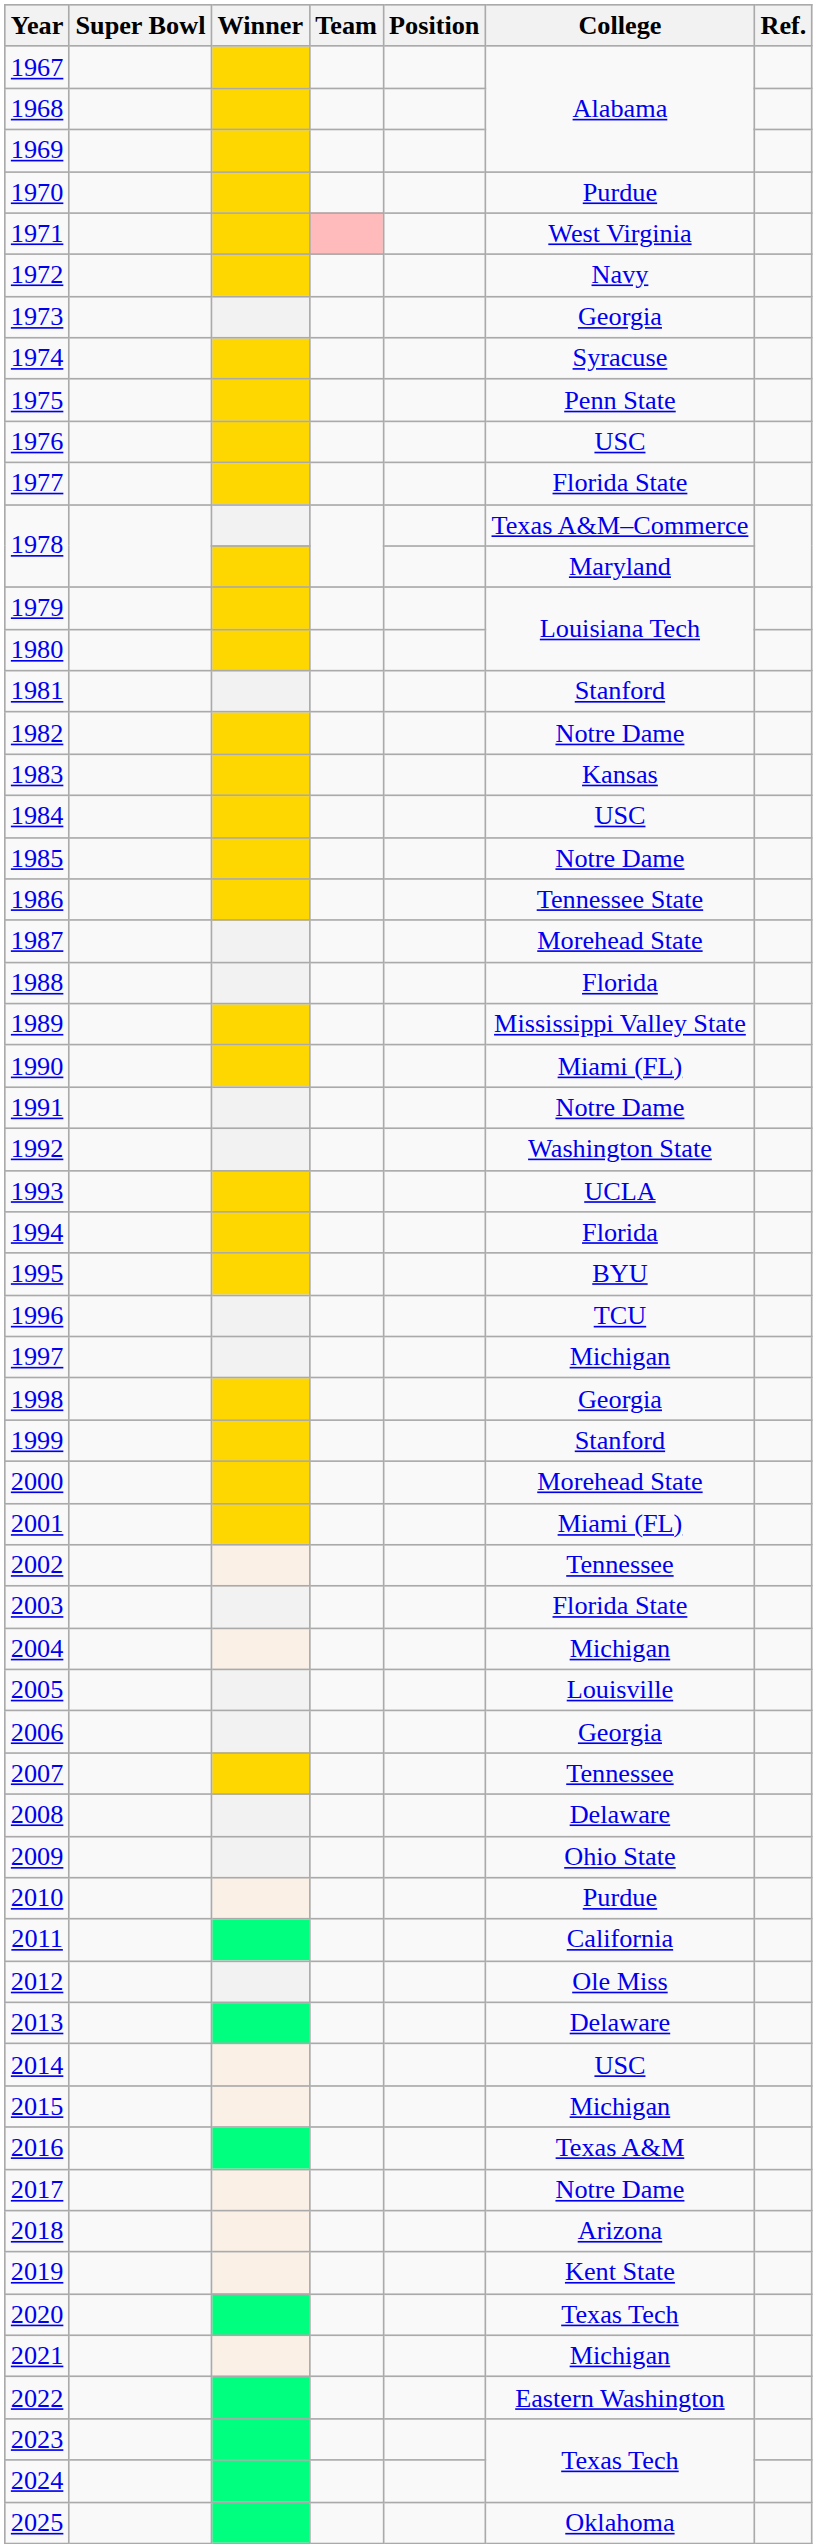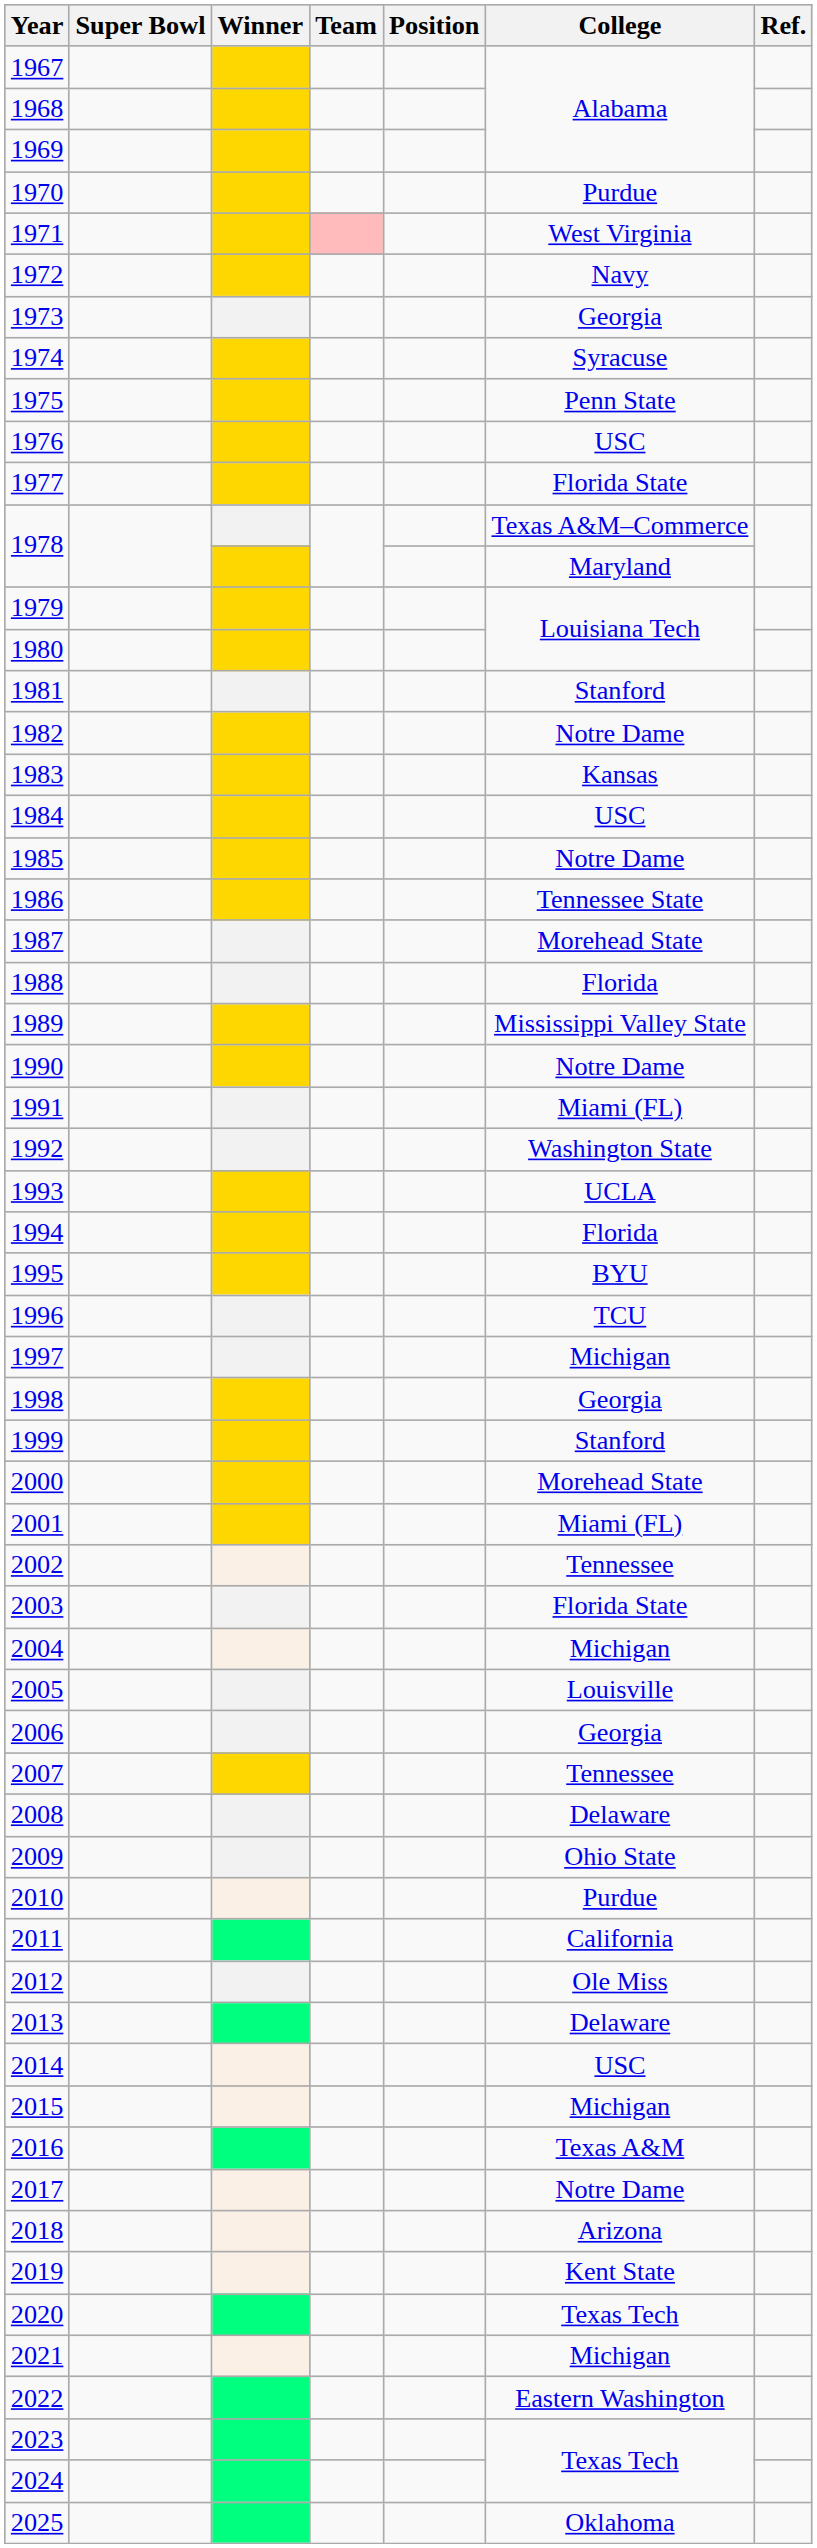(620, 1065) Miami (FL) -> (620, 1065) Notre Dame
(620, 1107) Notre Dame -> (620, 1107) Miami (FL)
